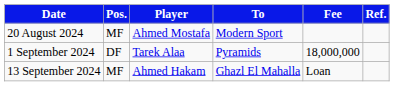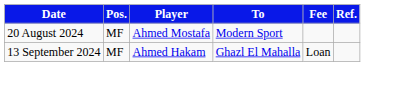- row: (51, 52)
